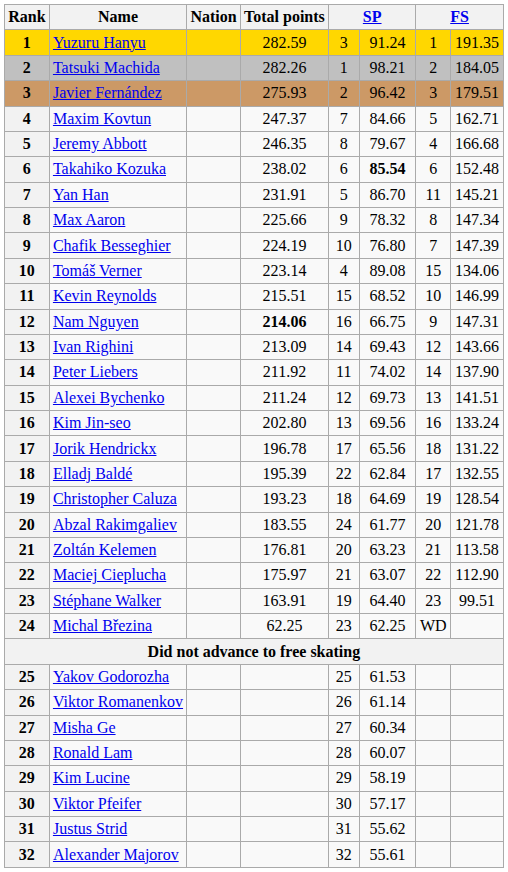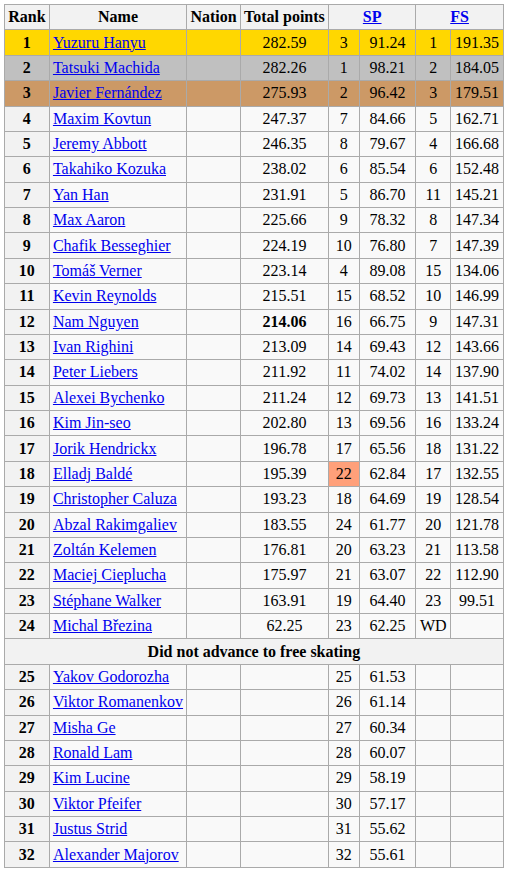(388, 169) bold -> (388, 169) normal
(344, 473) no background -> (344, 473) lightsalmon background
